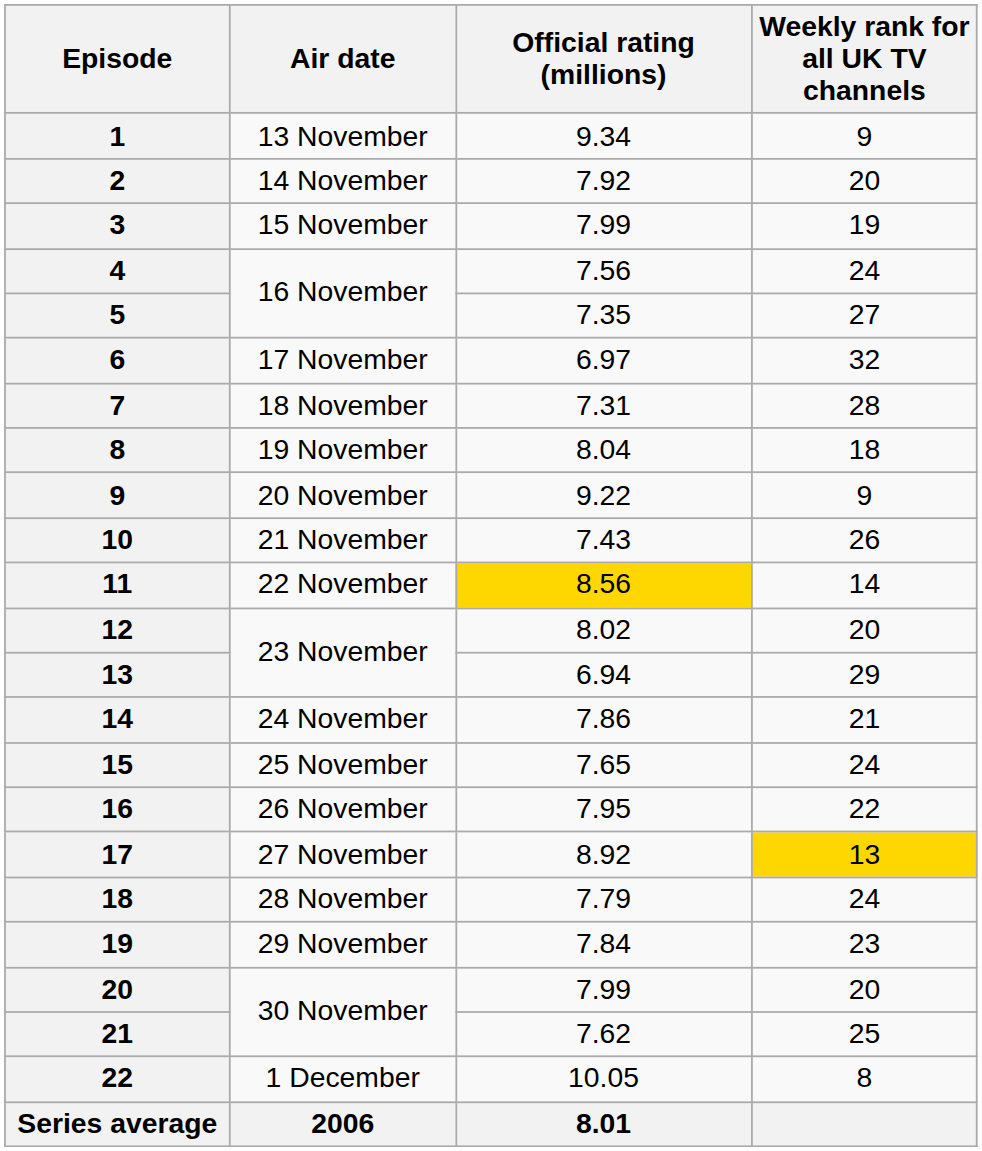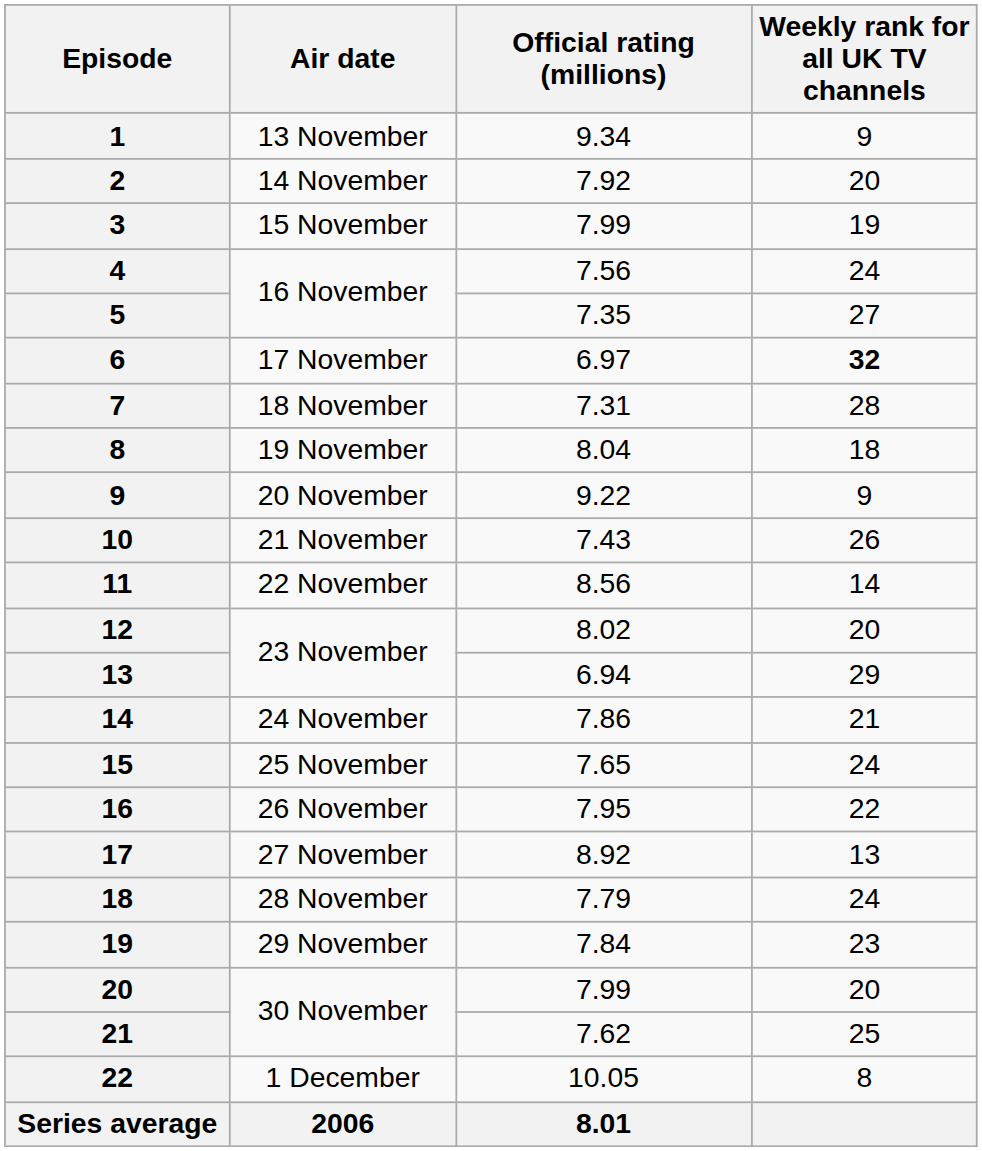(864, 360) normal -> (864, 360) bold
(604, 584) gold background -> (604, 584) no background
(864, 854) gold background -> (864, 854) no background
